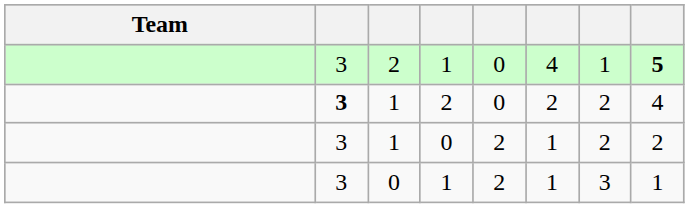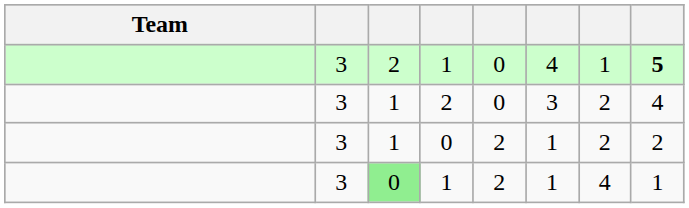(341, 103) bold -> (341, 103) normal
(552, 103) 2 -> (552, 103) 3
(394, 182) no background -> (394, 182) lightgreen background
(605, 182) 3 -> (605, 182) 4
